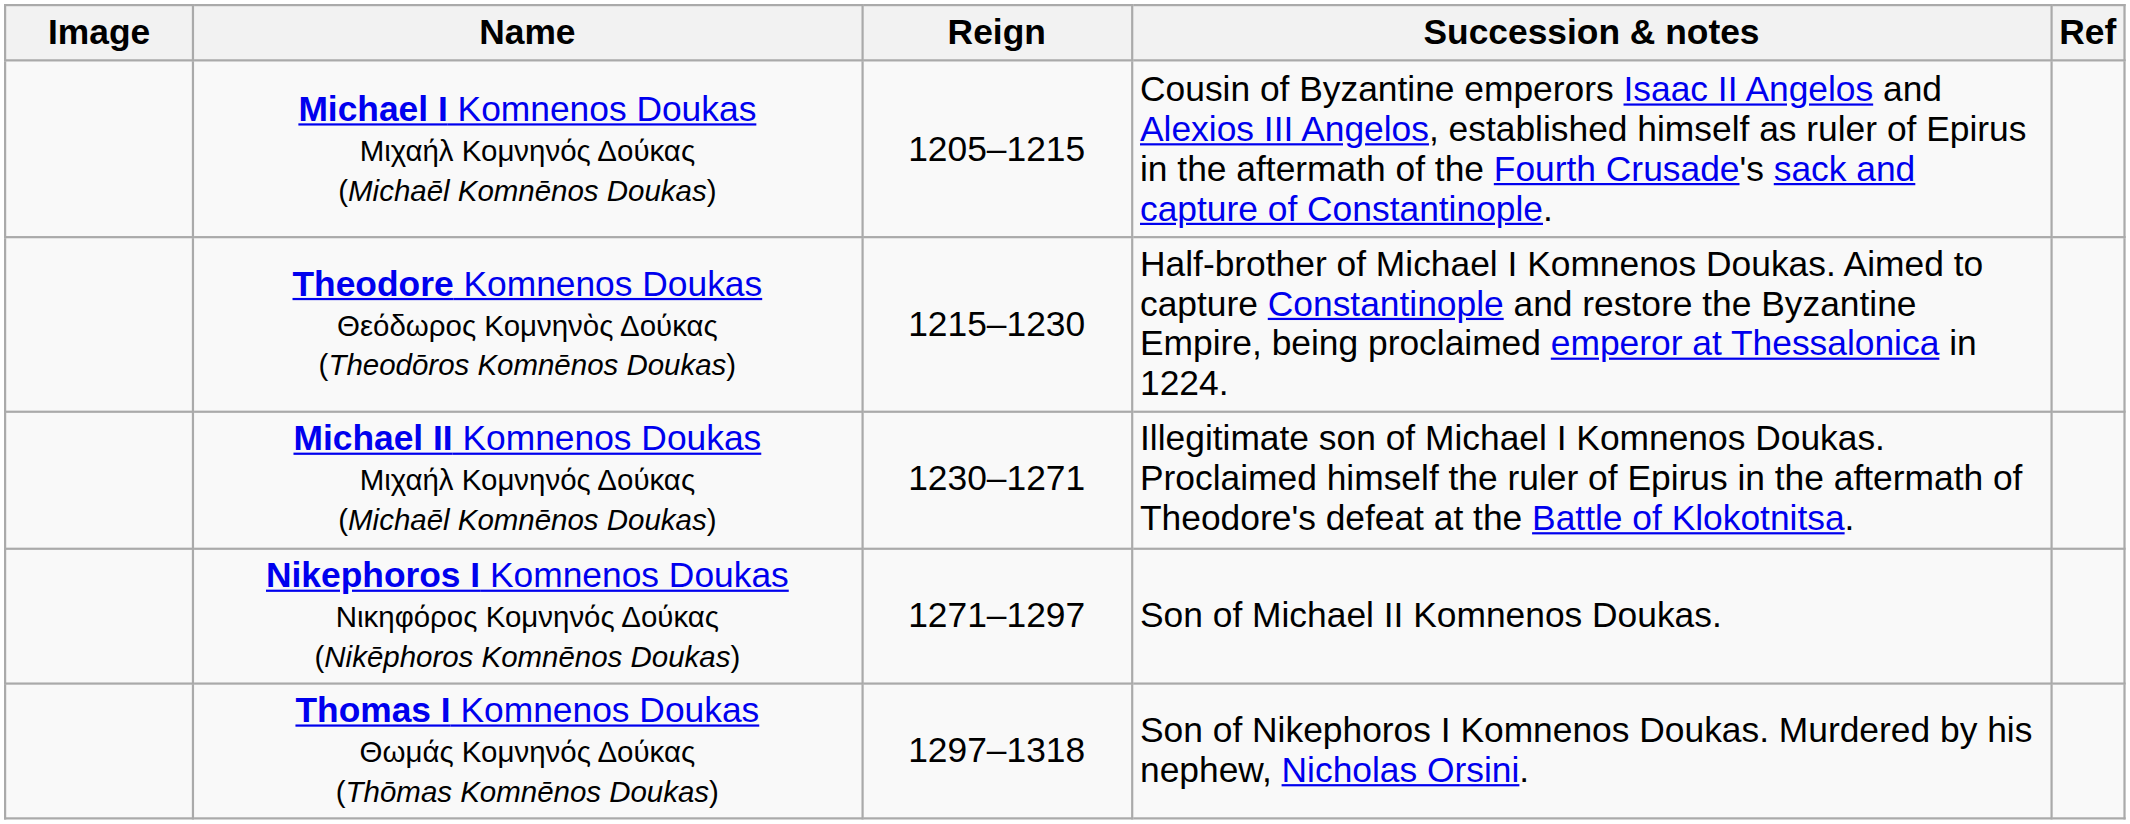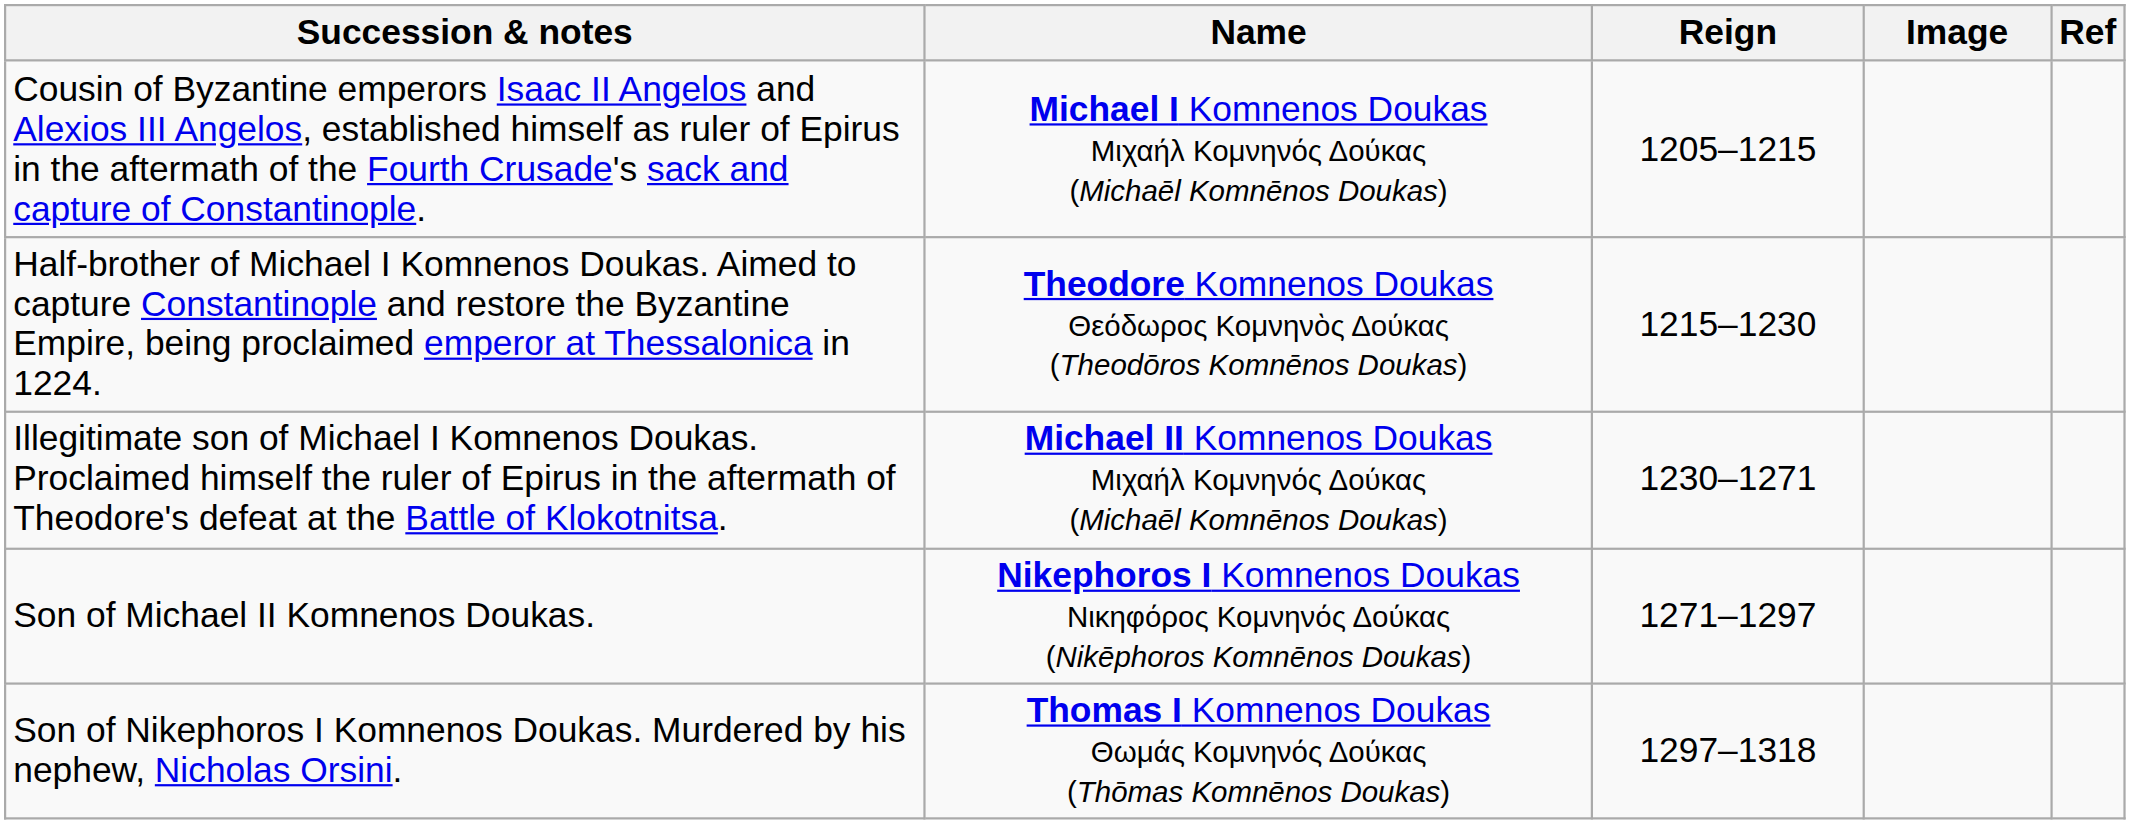columns swapped: (99, 32) <-> (1591, 32)
